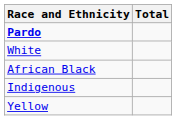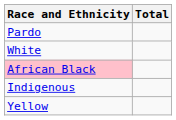(24, 32) bold -> (24, 32) normal
(51, 69) no background -> (51, 69) pink background
